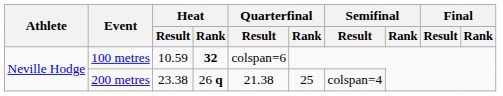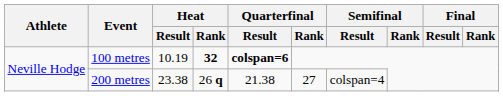(173, 58) 10.59 -> (173, 58) 10.19
(259, 58) normal -> (260, 58) bold
(307, 80) 25 -> (309, 80) 27
